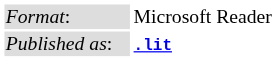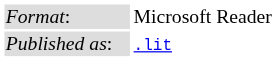(153, 44) bold -> (153, 46) normal
